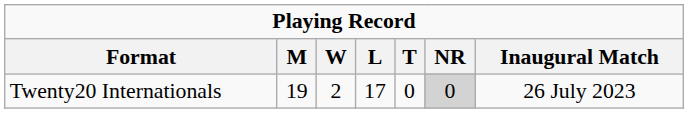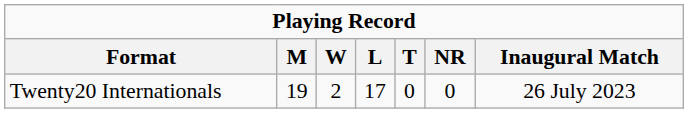(450, 90) lightgrey background -> (450, 90) no background
